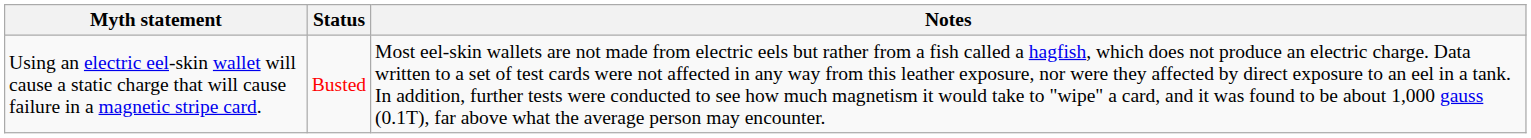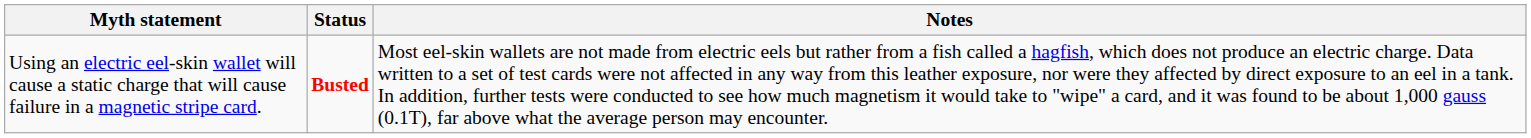(339, 83) normal -> (340, 83) bold
